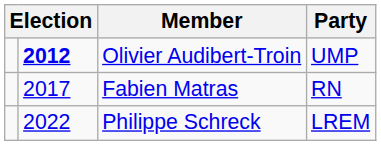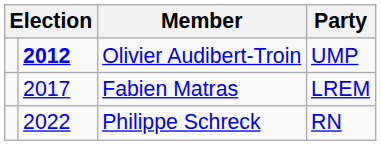(326, 88) RN -> (341, 88) LREM
(341, 122) LREM -> (326, 122) RN
